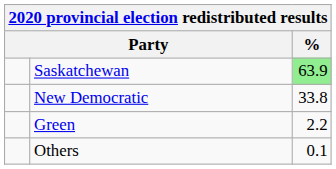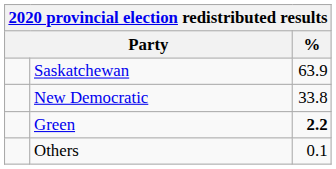(313, 71) lightgreen background -> (313, 71) no background
(317, 124) normal -> (317, 124) bold
